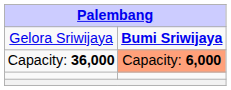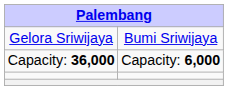(172, 38) bold -> (171, 38) normal
(172, 60) lightsalmon background -> (171, 60) no background
